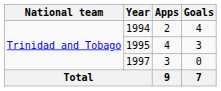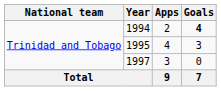(199, 29) normal -> (199, 29) bold
